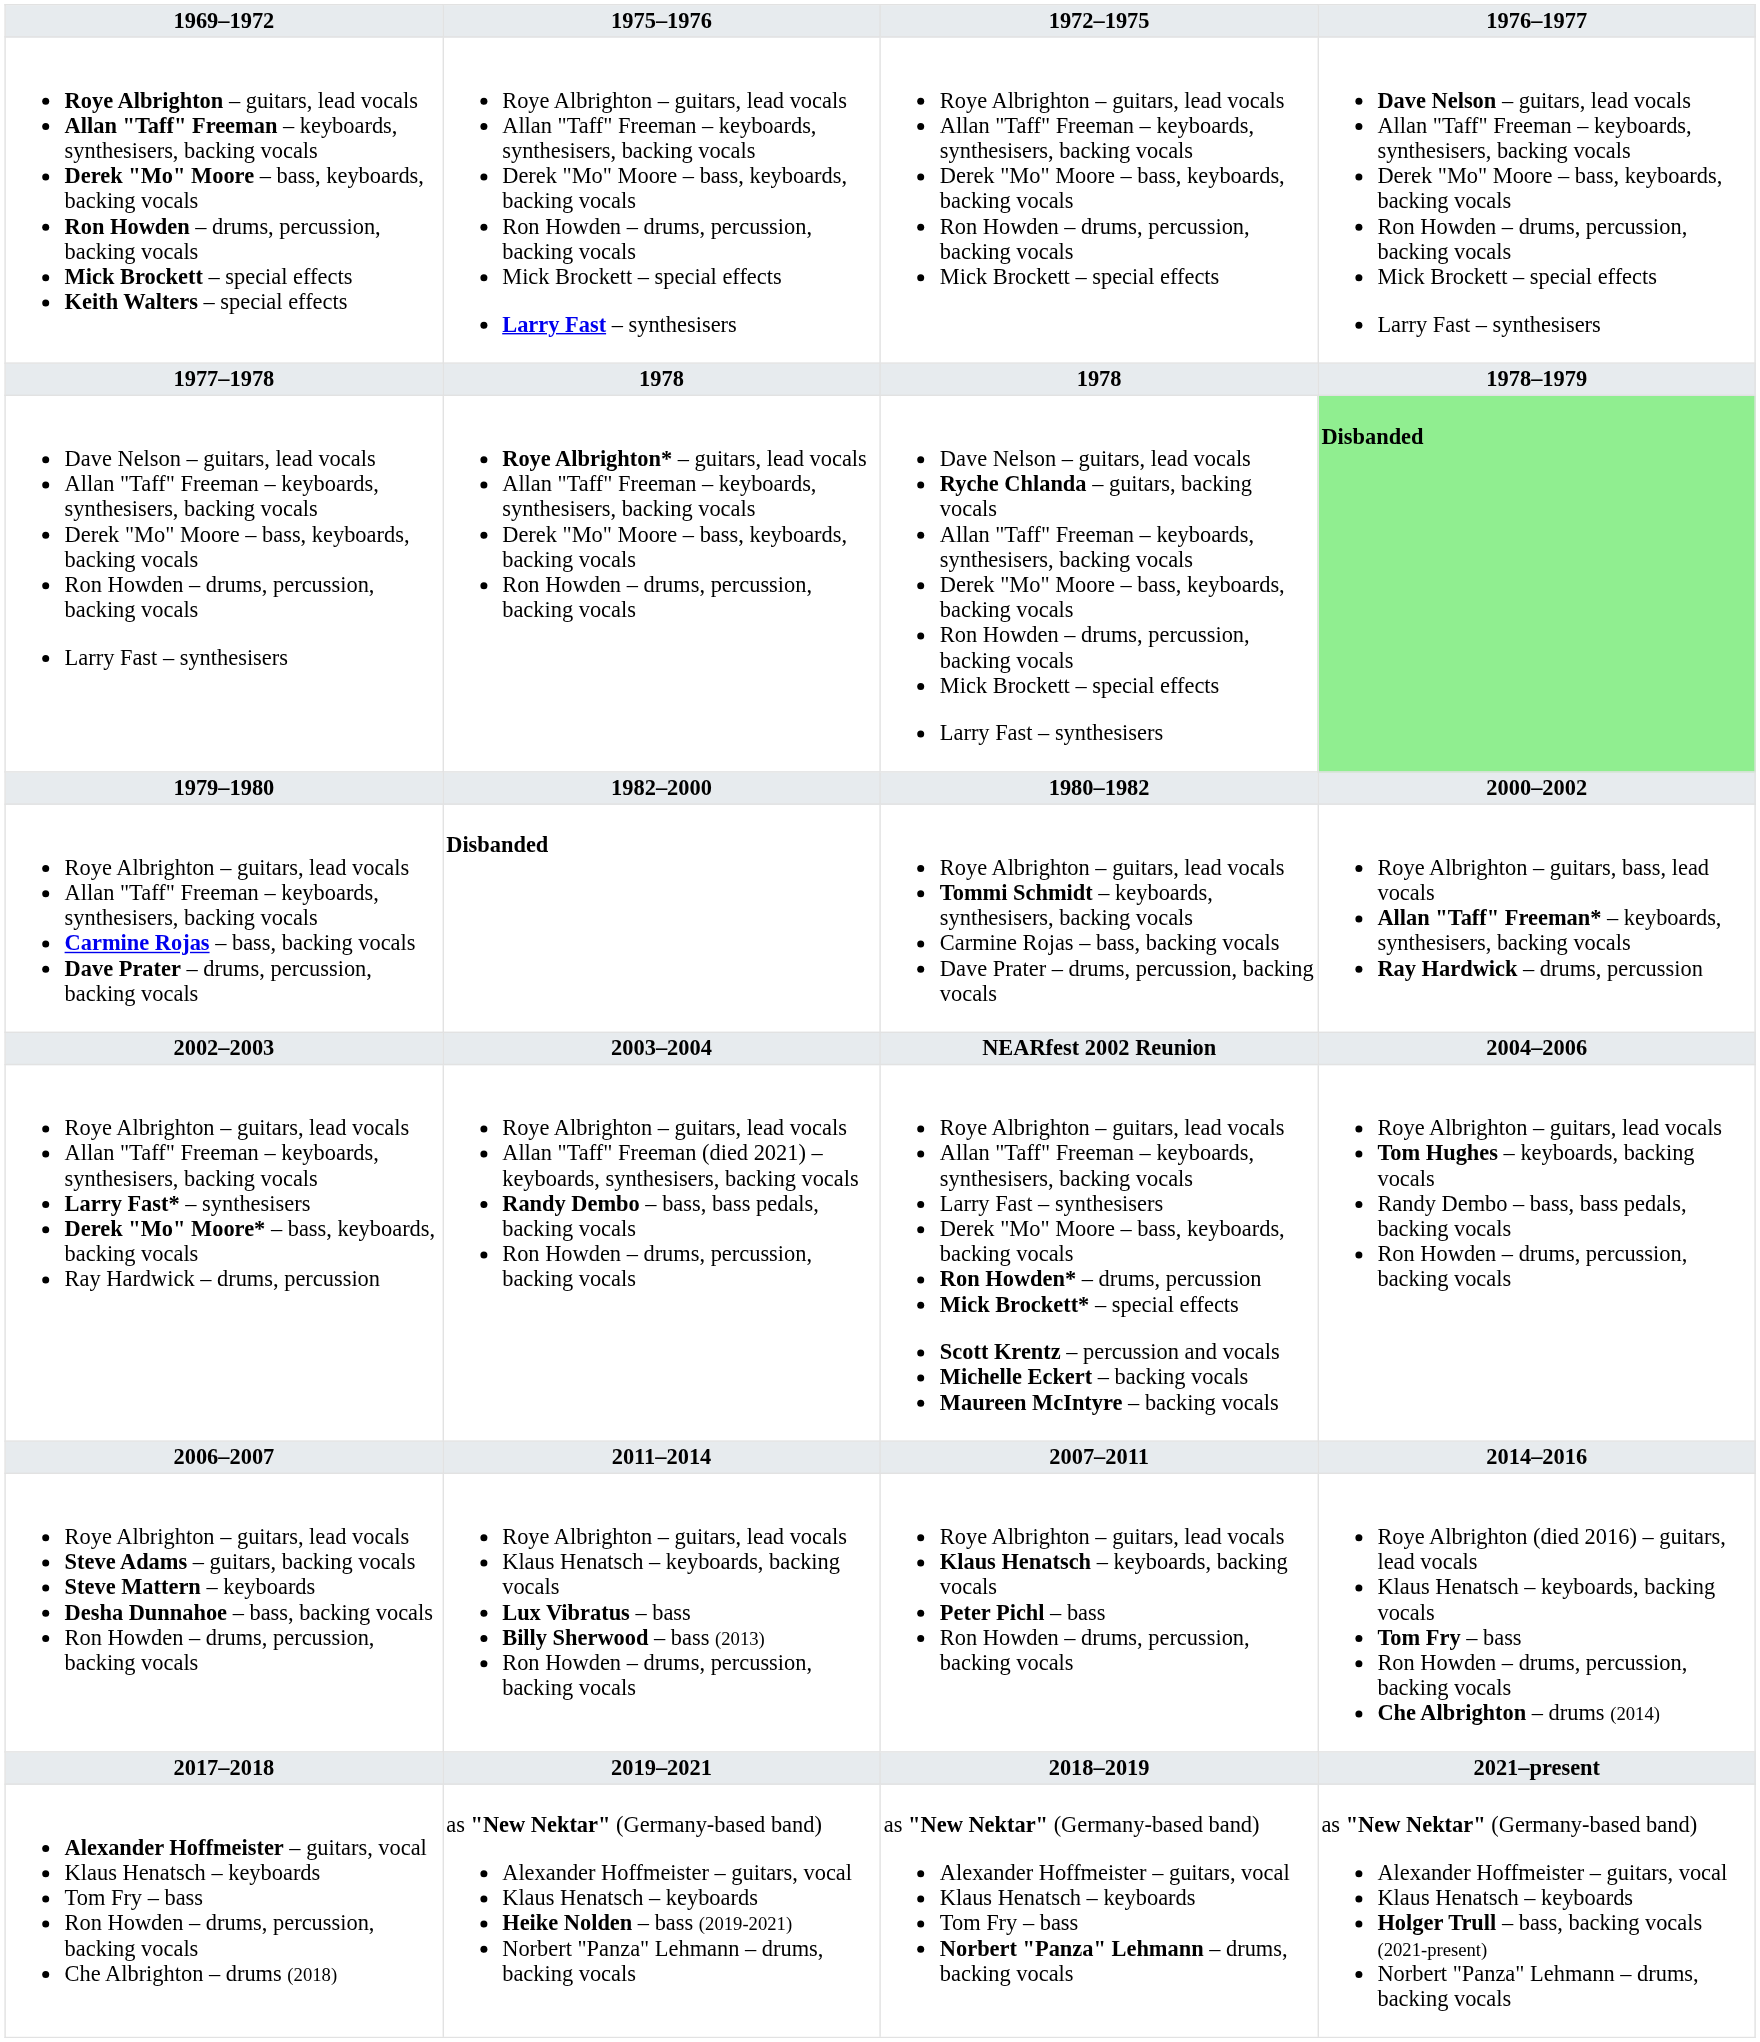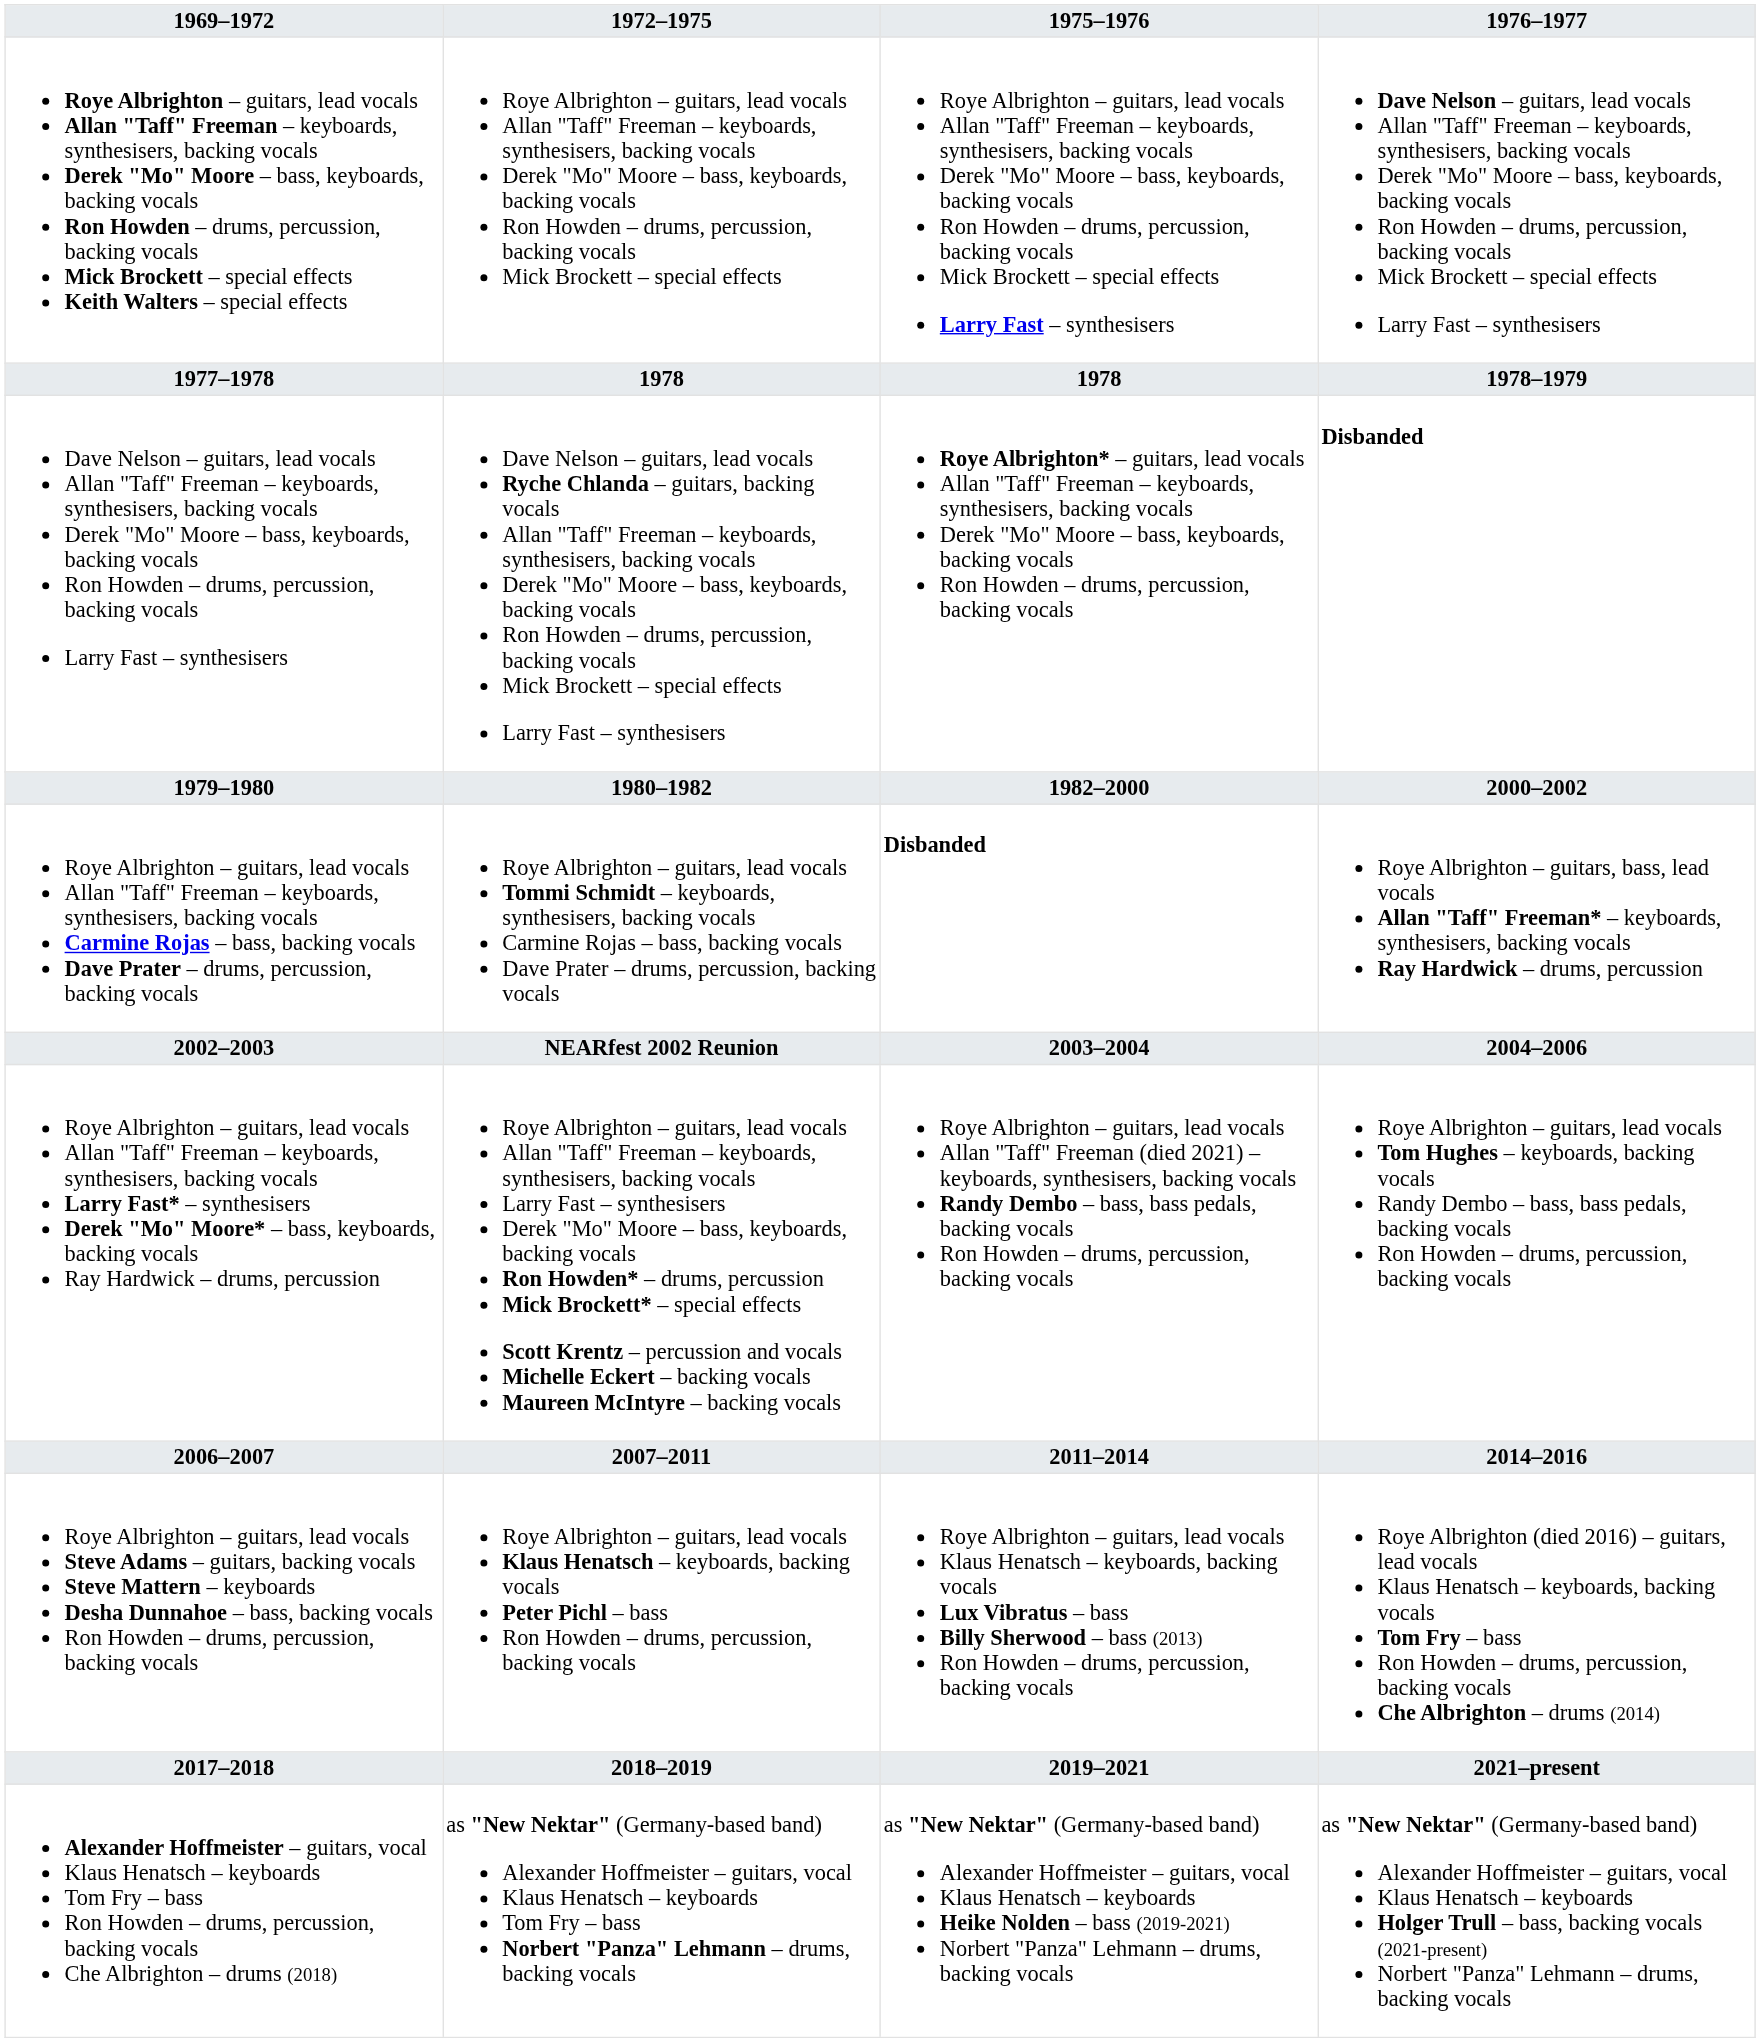columns swapped: (1099, 20) <-> (662, 20)
(1372, 436) lightgreen background -> (1372, 436) no background
